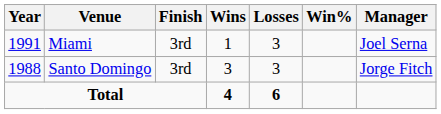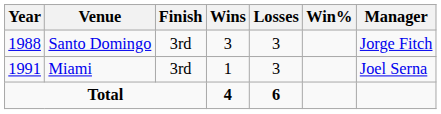rows swapped: (100, 69) <-> (70, 43)
